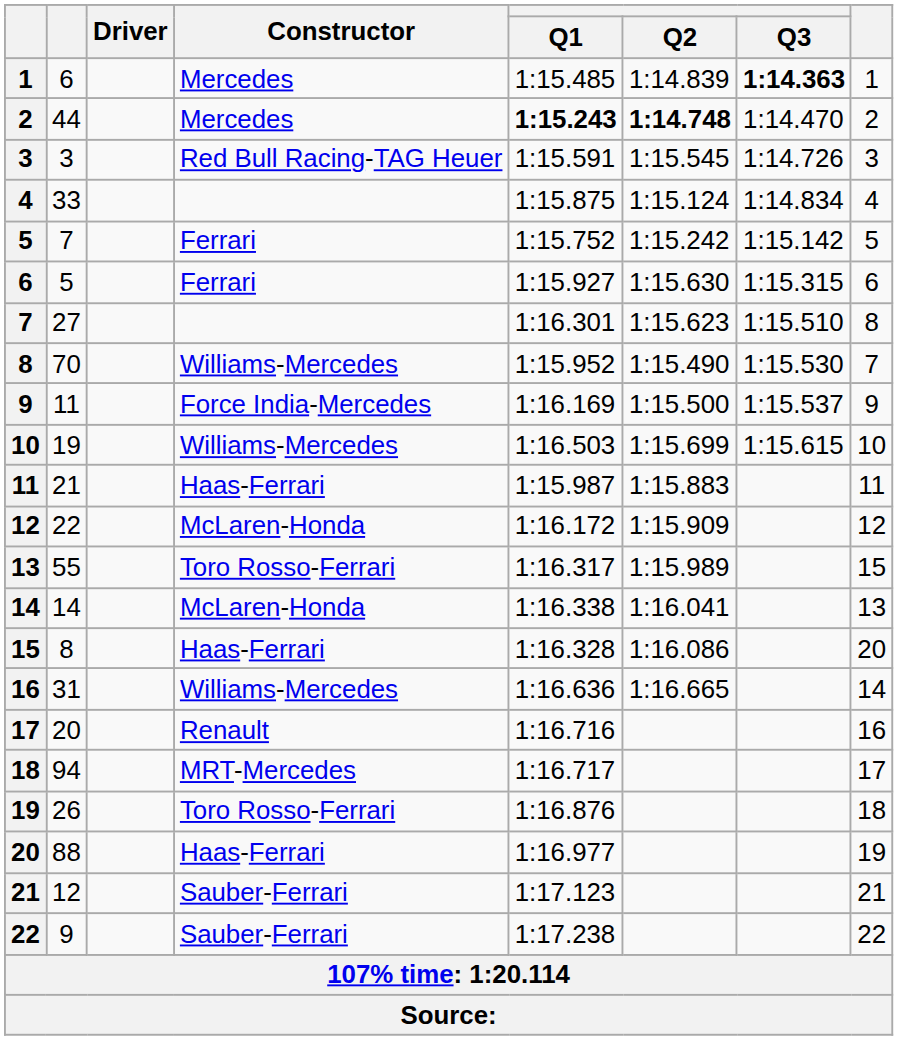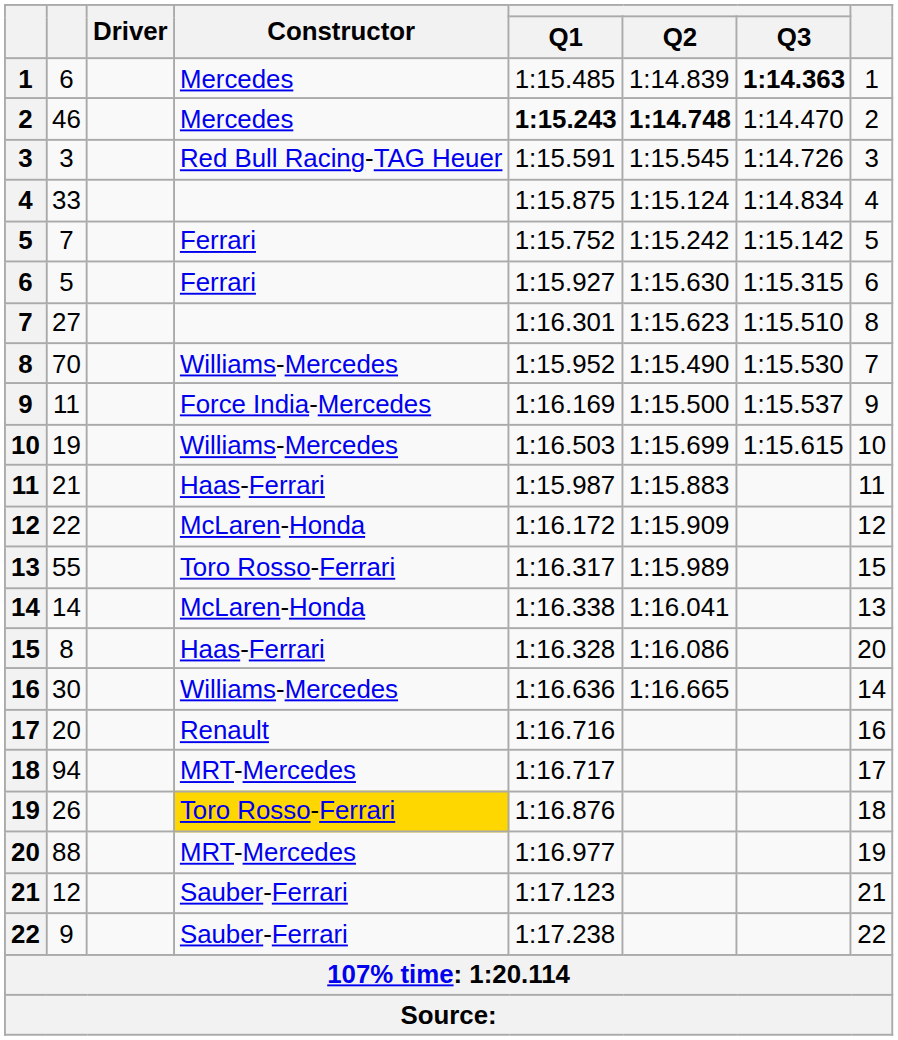(66, 119) 44 -> (66, 119) 46
(66, 689) 31 -> (66, 689) 30
(288, 811) no background -> (288, 811) gold background
(252, 852) Haas-Ferrari -> (268, 852) MRT-Mercedes
